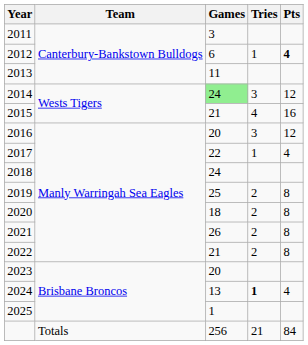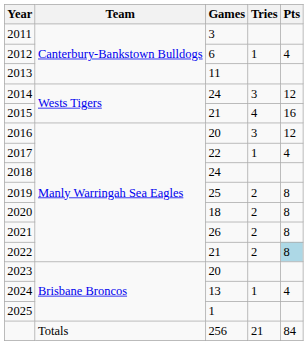(287, 53) bold -> (287, 53) normal
(215, 93) lightgreen background -> (215, 93) no background
(287, 251) no background -> (287, 251) lightblue background
(254, 291) bold -> (254, 291) normal
